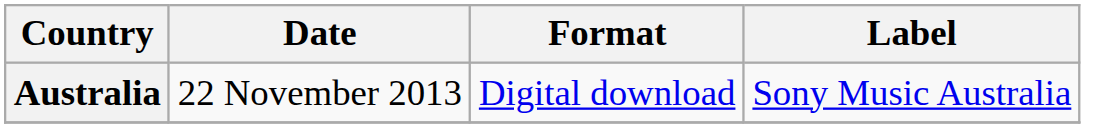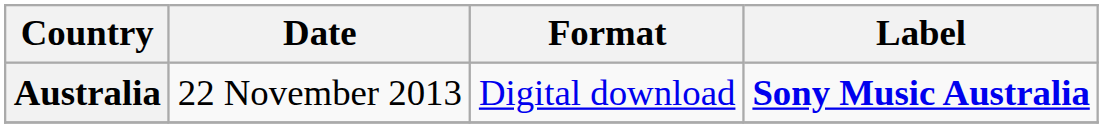(912, 92) normal -> (921, 92) bold
